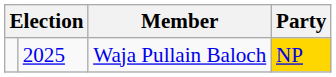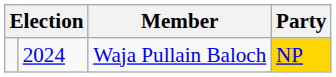(44, 54) 2025 -> (44, 54) 2024
